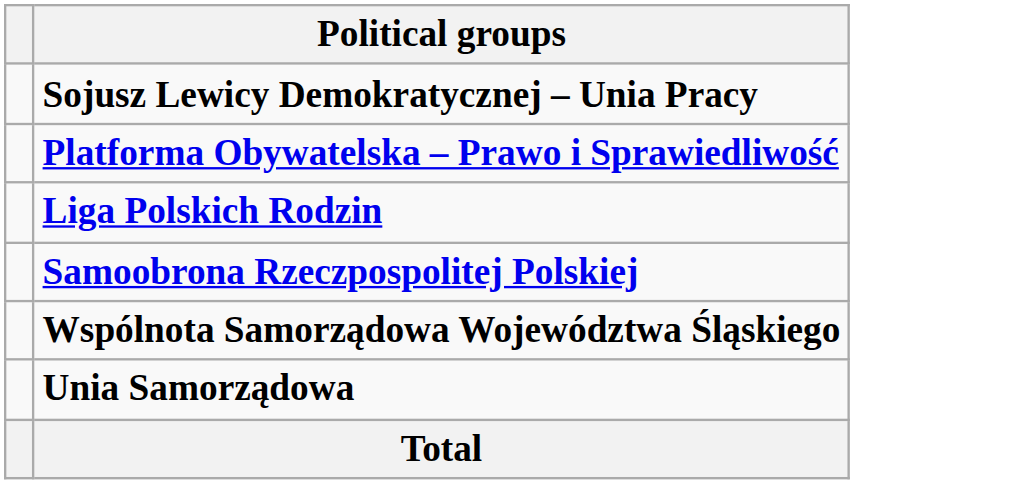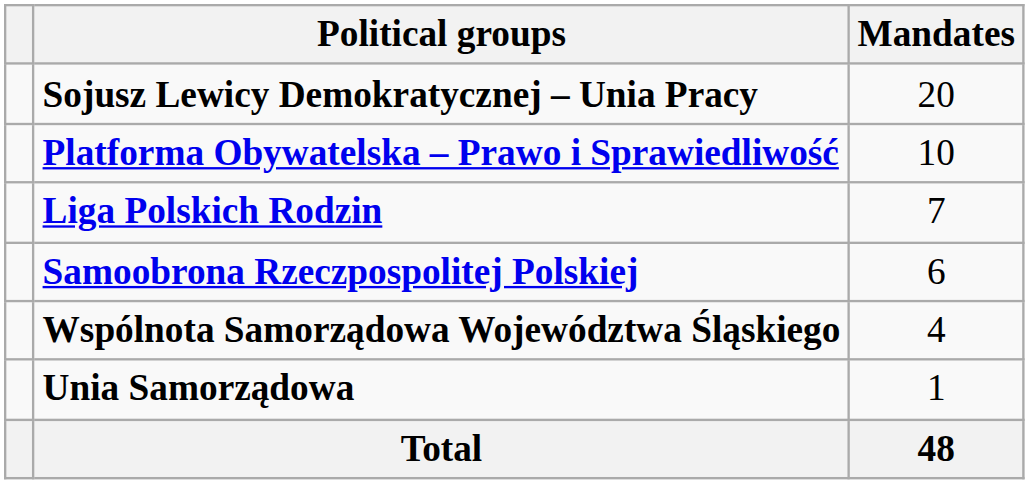+ column: (936, 34)
